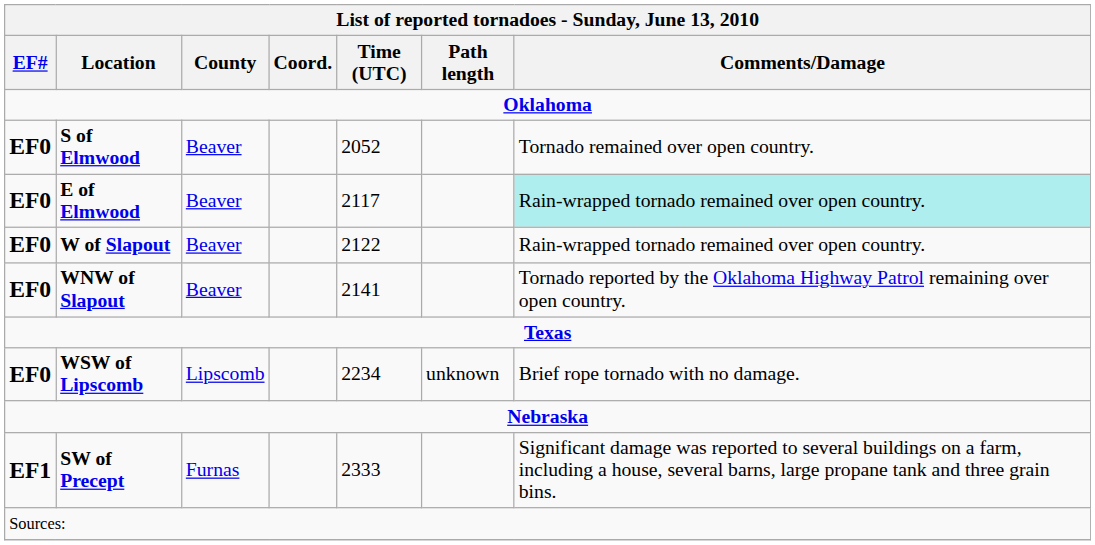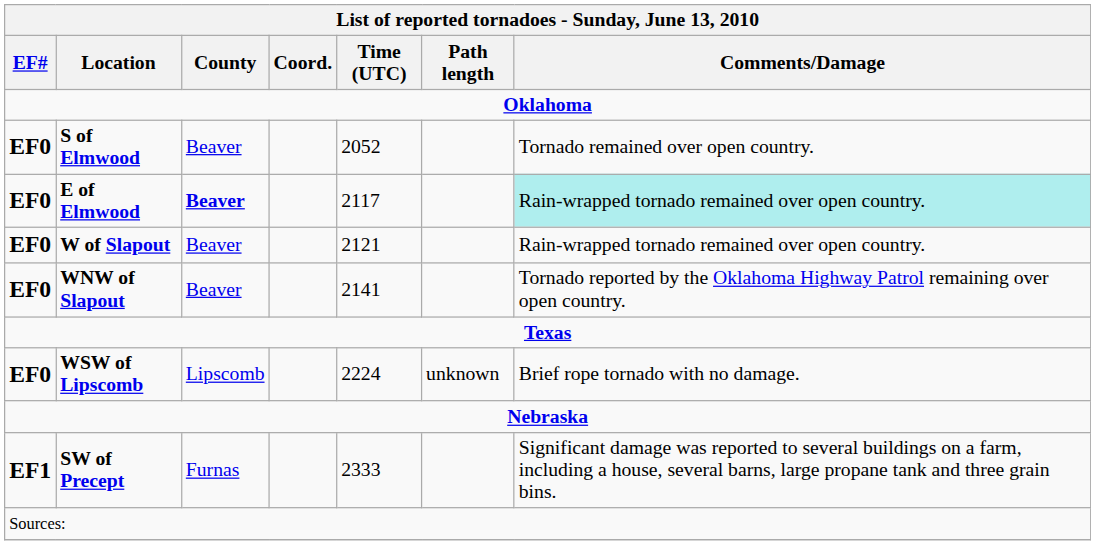(214, 200) normal -> (215, 200) bold
(361, 245) 2122 -> (361, 245) 2121
(361, 374) 2234 -> (361, 374) 2224
